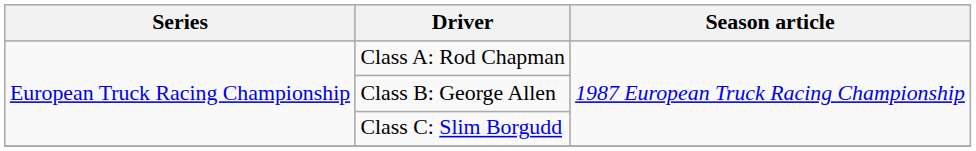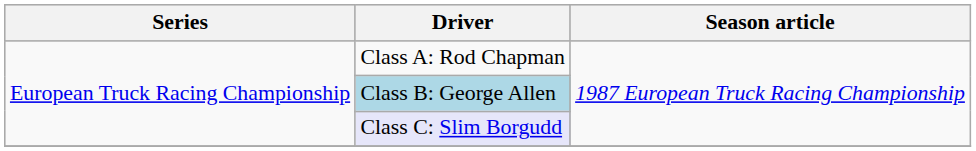(458, 92) no background -> (458, 92) lightblue background
(461, 128) no background -> (461, 128) lavender background
